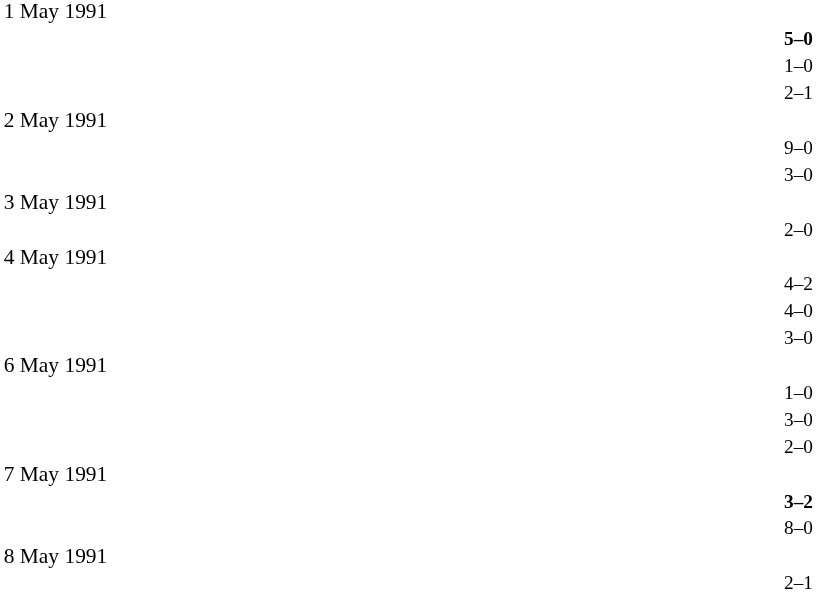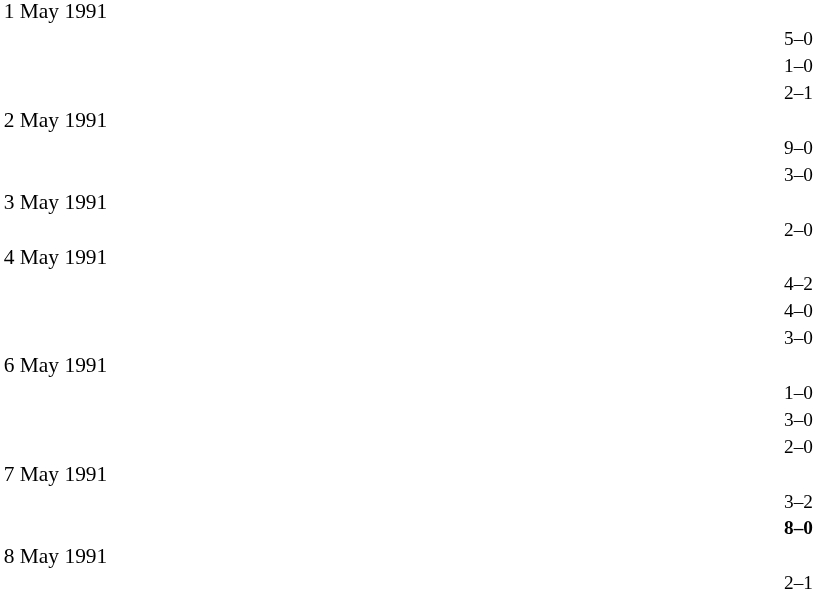(799, 39) bold -> (799, 39) normal
(799, 501) bold -> (799, 501) normal
(799, 528) normal -> (799, 528) bold
